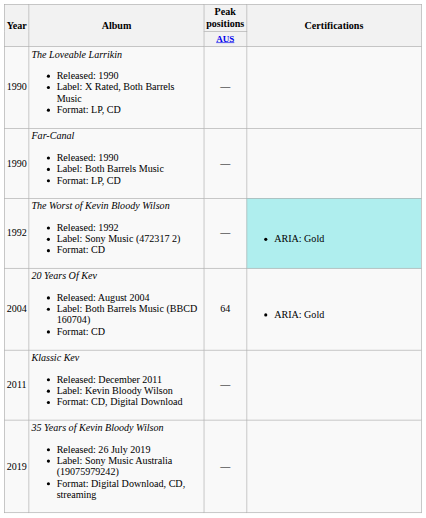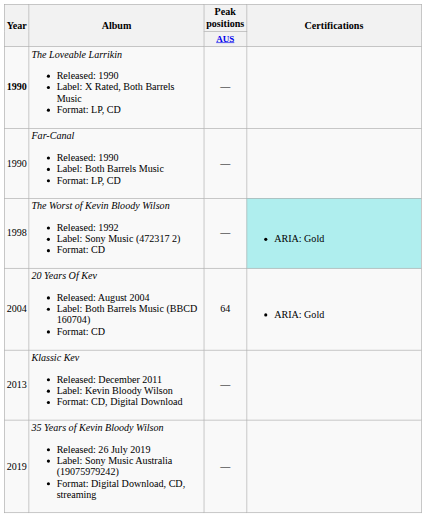(17, 87) normal -> (17, 87) bold
(17, 233) 1992 -> (17, 233) 1998
(17, 385) 2011 -> (17, 385) 2013
